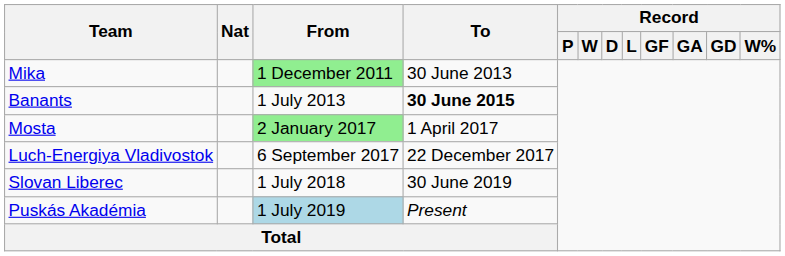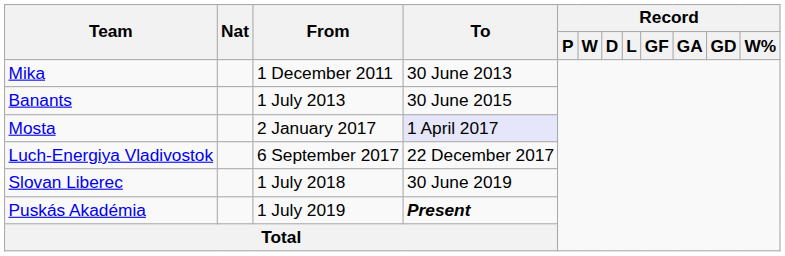(325, 73) lightgreen background -> (325, 73) no background
(461, 100) bold -> (459, 100) normal
(316, 127) lightgreen background -> (316, 127) no background
(453, 127) no background -> (453, 127) lavender background
(301, 210) lightblue background -> (301, 210) no background
(437, 210) normal -> (439, 210) bold
